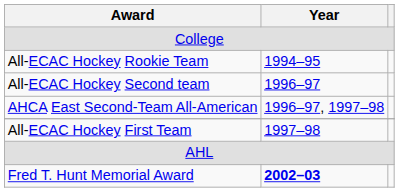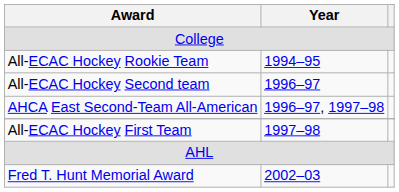(292, 175) bold -> (292, 175) normal
